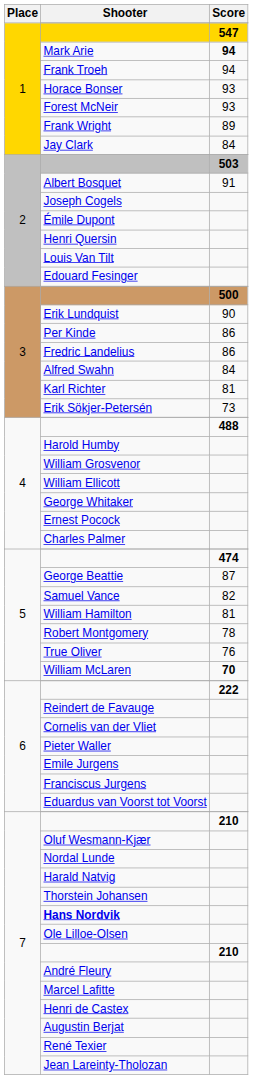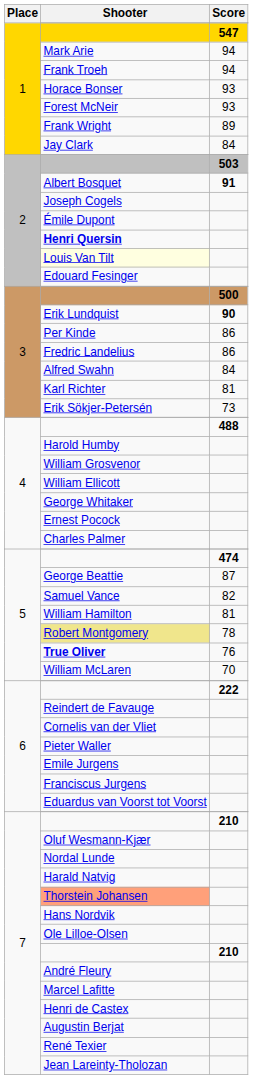(229, 51) bold -> (229, 51) normal
(229, 182) normal -> (229, 182) bold
(80, 239) normal -> (83, 239) bold
(79, 257) no background -> (79, 257) lightyellow background
(229, 314) normal -> (229, 314) bold
(96, 633) no background -> (96, 633) khaki background
(73, 652) normal -> (74, 652) bold
(229, 671) bold -> (229, 671) normal
(95, 896) no background -> (95, 896) lightsalmon background
(82, 915) bold -> (79, 915) normal
